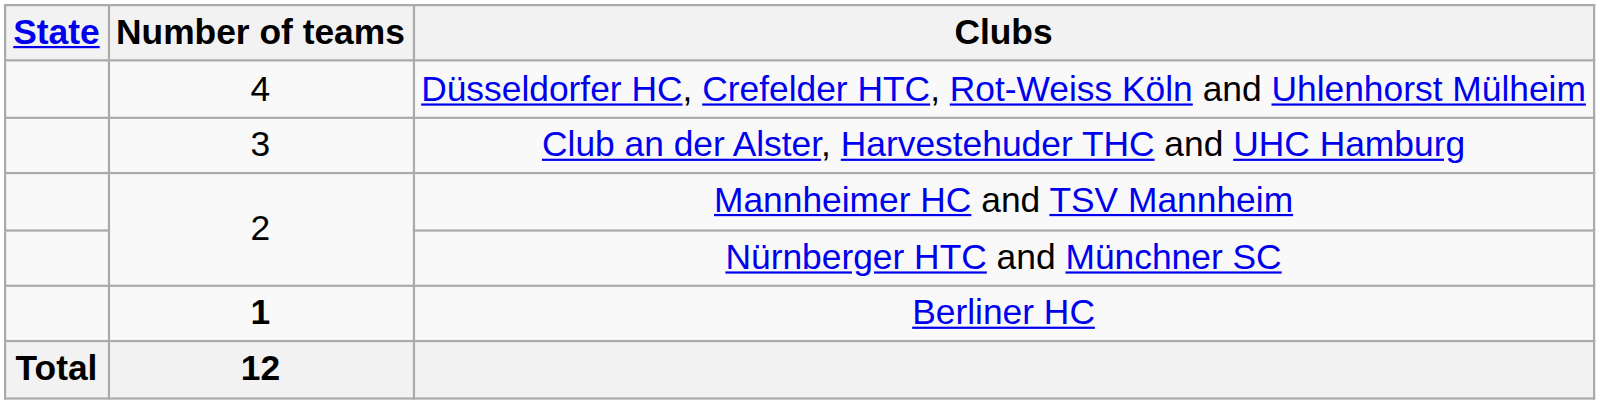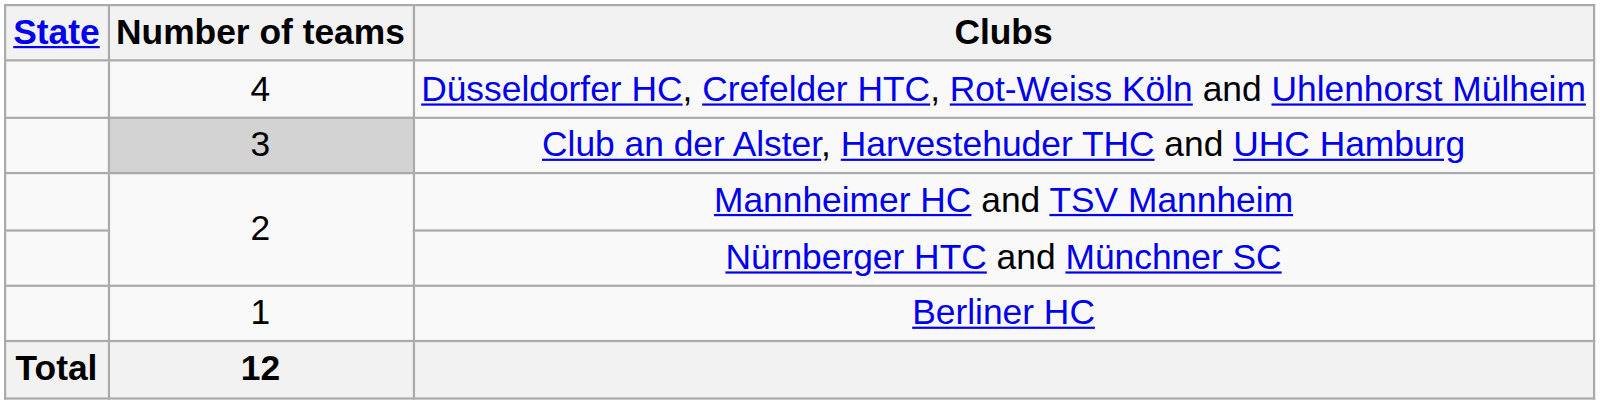(260, 144) no background -> (260, 144) lightgrey background
(260, 312) bold -> (260, 312) normal
